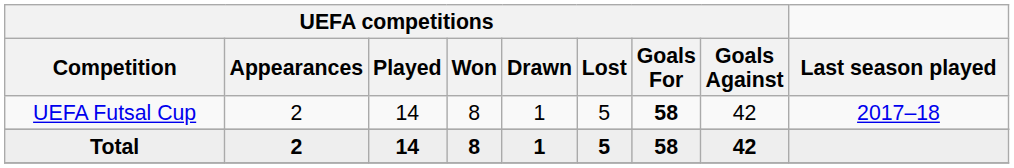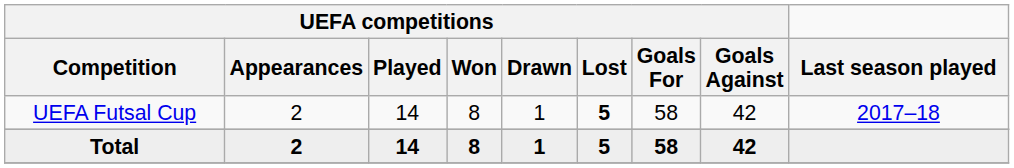(604, 113) normal -> (604, 113) bold
(666, 113) bold -> (666, 113) normal
